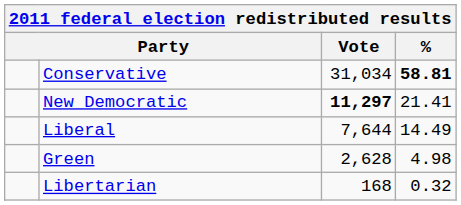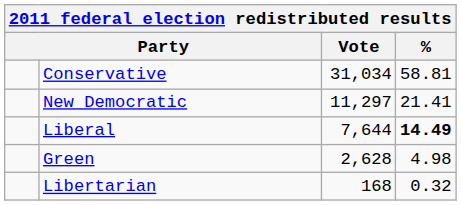(426, 75) bold -> (426, 75) normal
(361, 103) bold -> (361, 103) normal
(426, 131) normal -> (426, 131) bold
